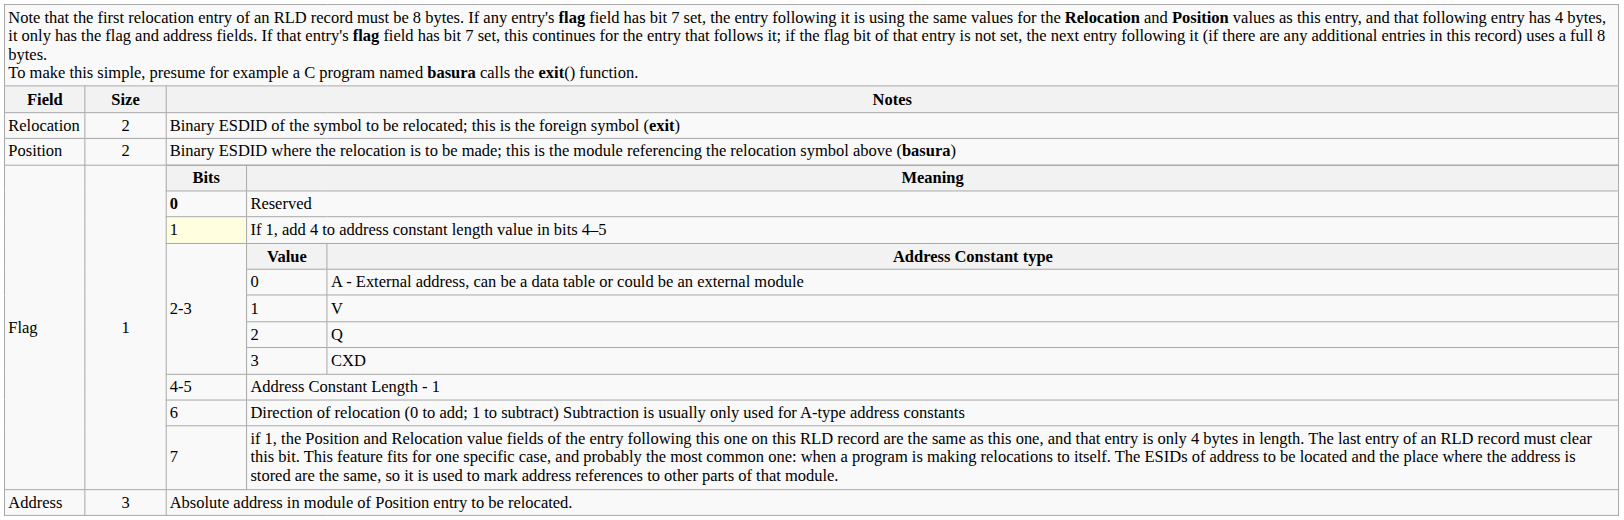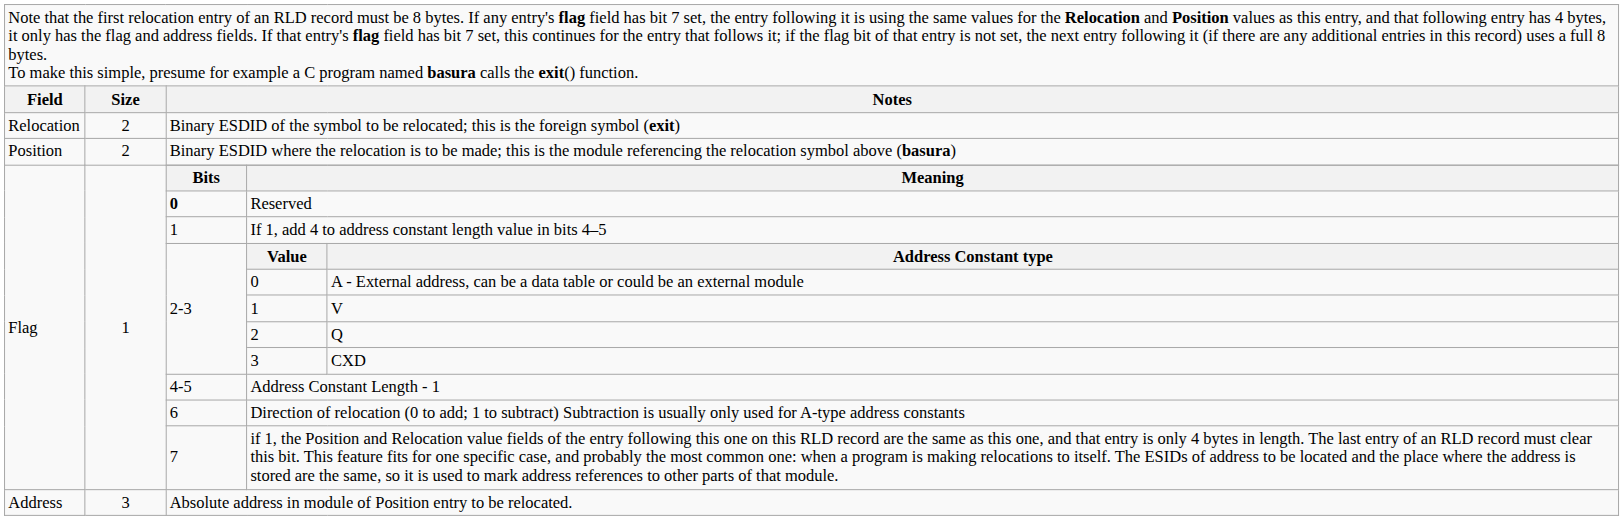(174, 230) lightyellow background -> (174, 230) no background
